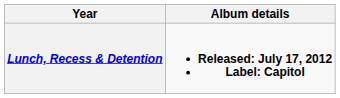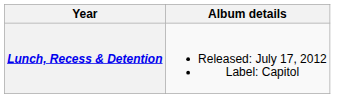(250, 65) bold -> (247, 65) normal
